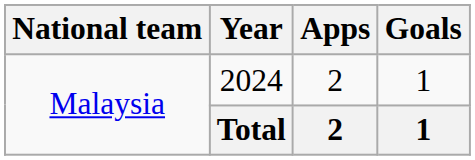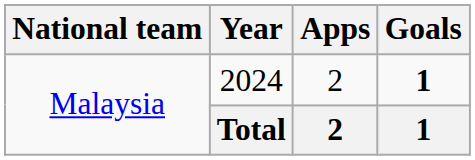(423, 79) normal -> (423, 79) bold
